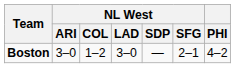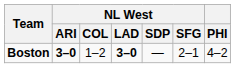(66, 53) normal -> (66, 53) bold
(127, 53) normal -> (127, 53) bold
